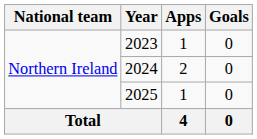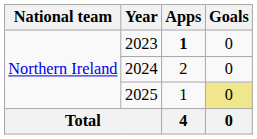(183, 43) normal -> (183, 43) bold
(229, 95) no background -> (229, 95) khaki background
